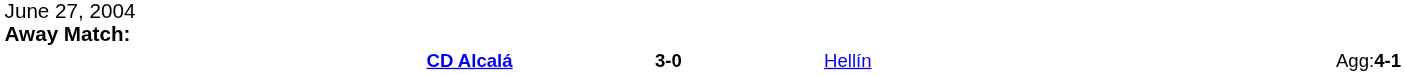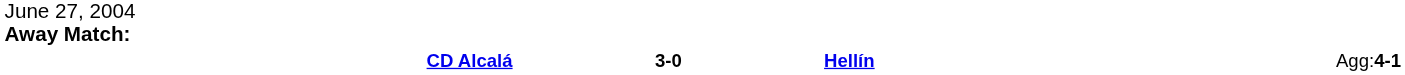(848, 60) normal -> (849, 60) bold
